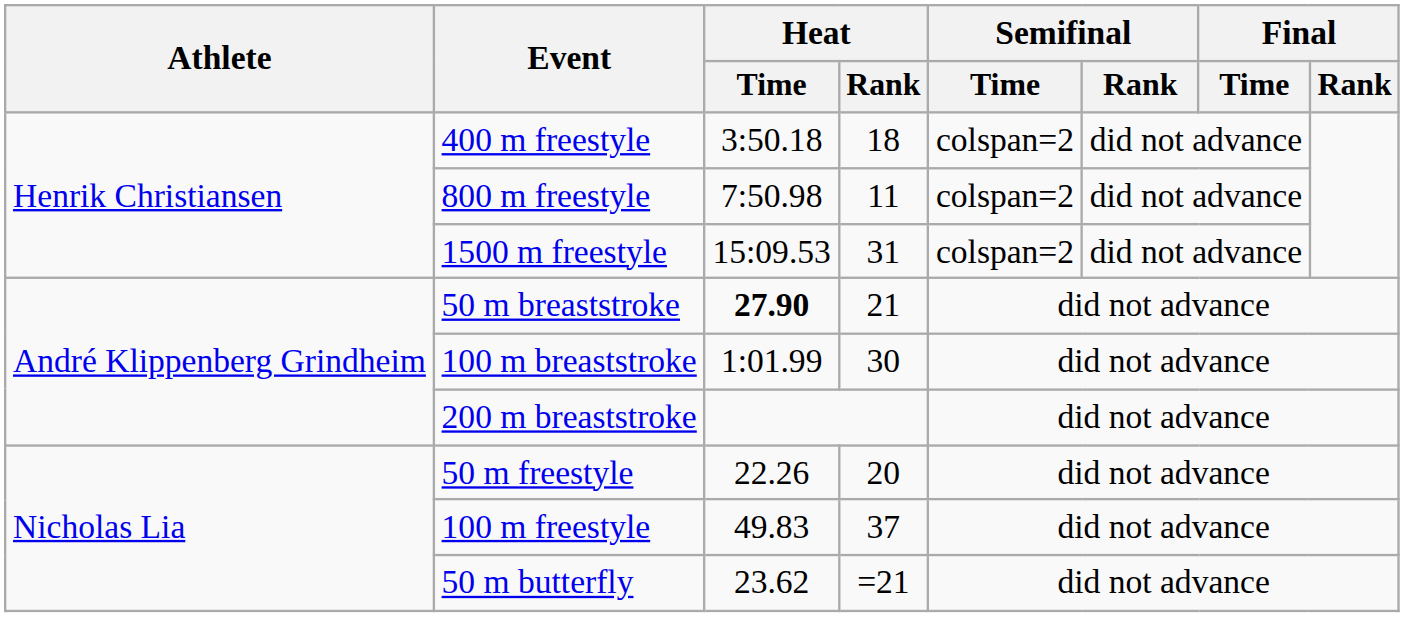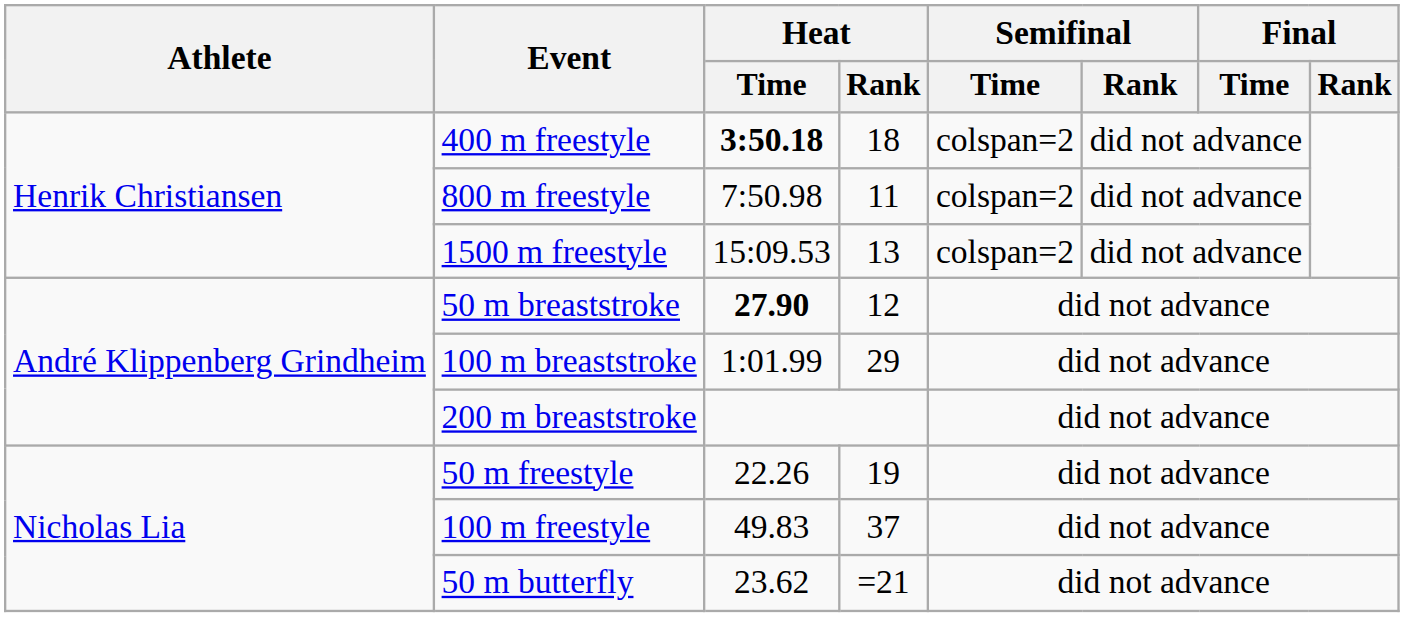(772, 140) normal -> (772, 140) bold
(883, 250) 31 -> (883, 250) 13
(883, 306) 21 -> (883, 306) 12
(883, 361) 30 -> (883, 361) 29
(883, 472) 20 -> (883, 472) 19
